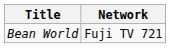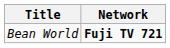(123, 33) normal -> (123, 33) bold
